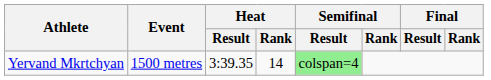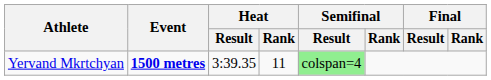(166, 63) normal -> (168, 63) bold
(276, 63) 14 -> (279, 63) 11
